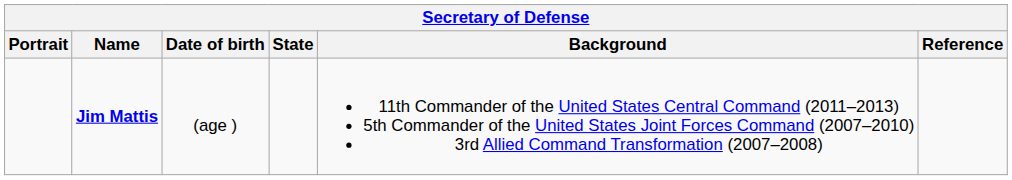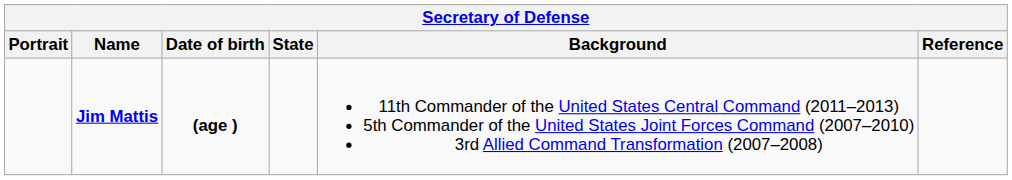(215, 125) normal -> (215, 125) bold
